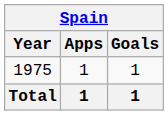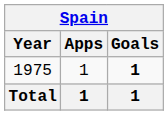(135, 70) normal -> (135, 70) bold
